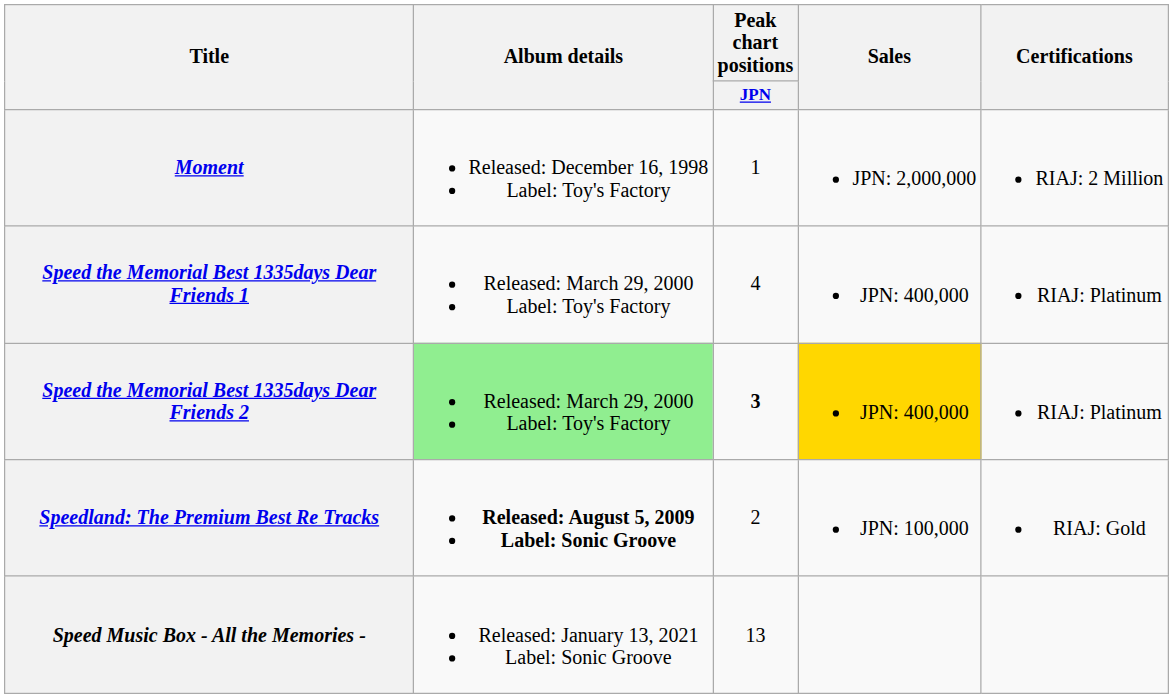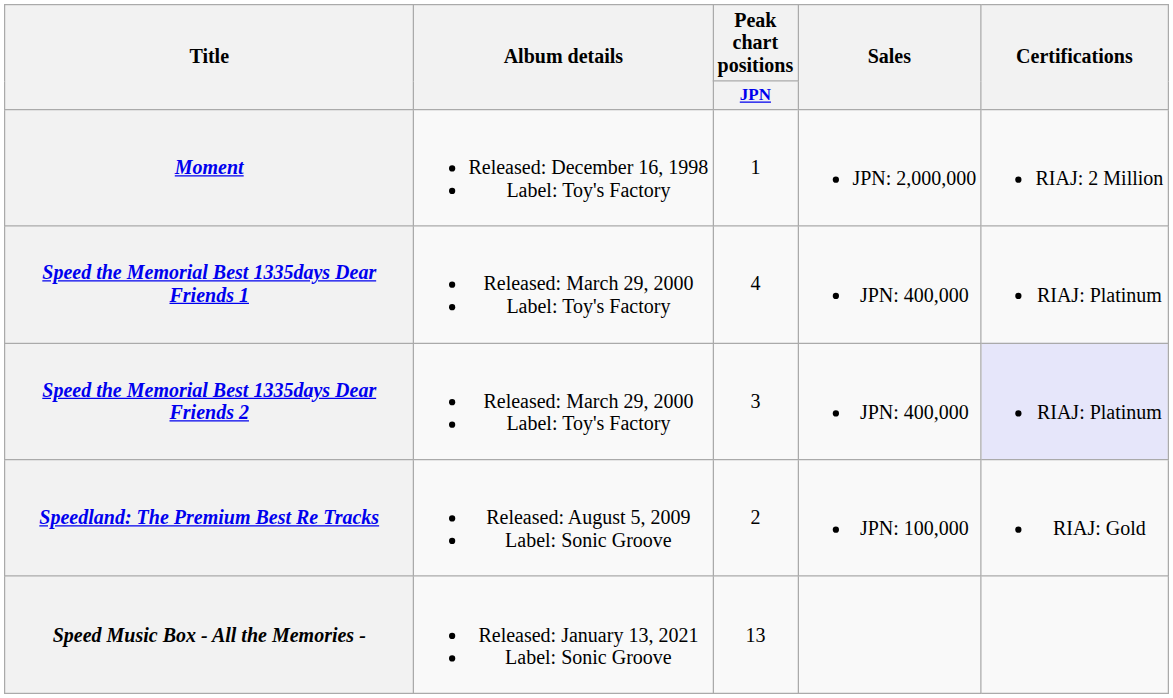(563, 412) lightgreen background -> (563, 412) no background
(755, 401) bold -> (755, 401) normal
(889, 412) gold background -> (889, 412) no background
(1074, 412) no background -> (1074, 412) lavender background
(563, 529) bold -> (563, 529) normal
